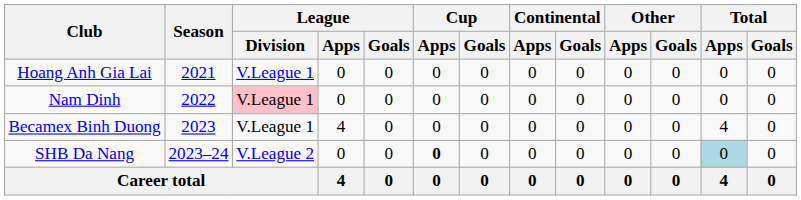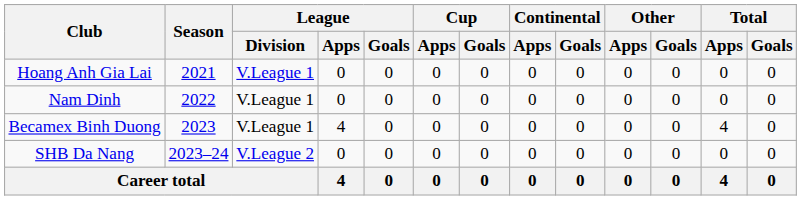(275, 99) pink background -> (275, 99) no background
(437, 153) bold -> (437, 153) normal
(724, 153) lightblue background -> (724, 153) no background
